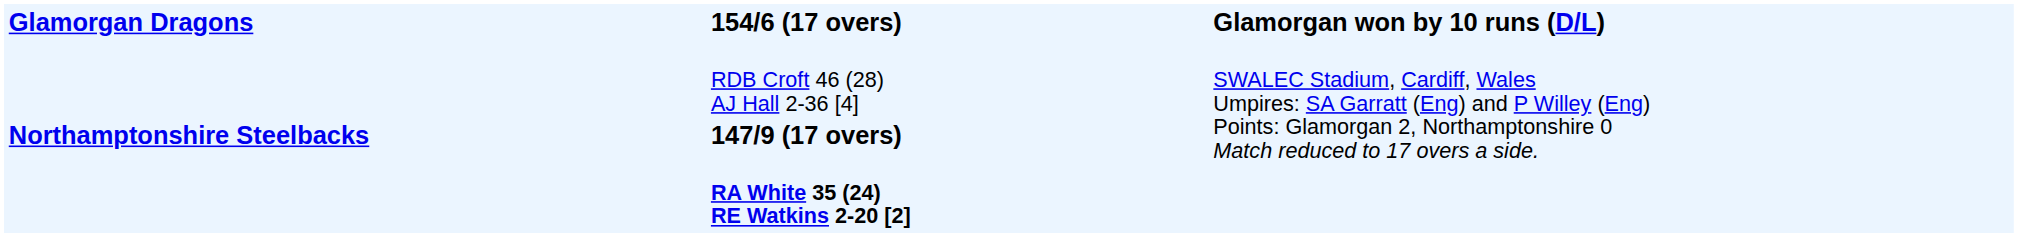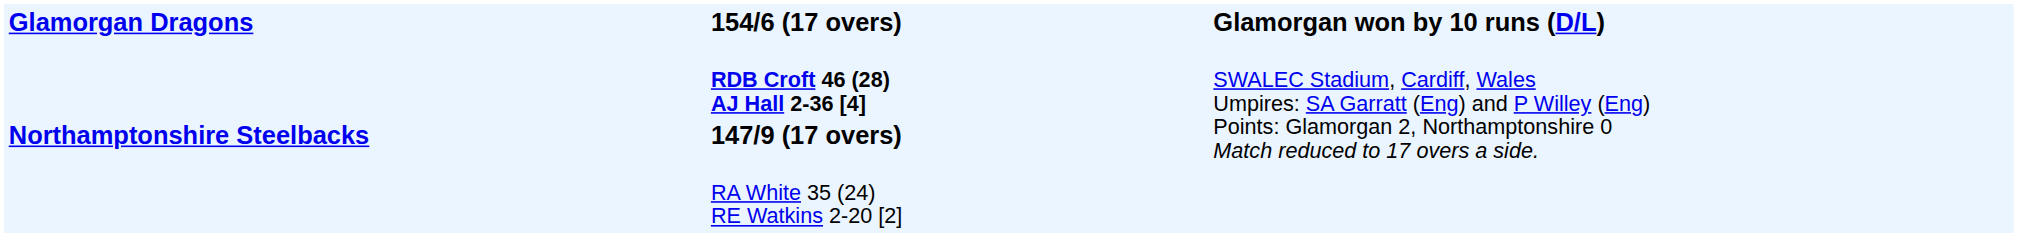(797, 91) normal -> (800, 91) bold
(811, 204) bold -> (807, 204) normal
